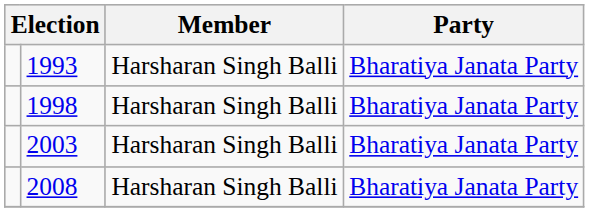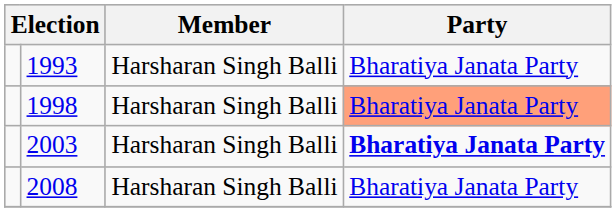(464, 105) no background -> (464, 105) lightsalmon background
(464, 145) normal -> (477, 145) bold
